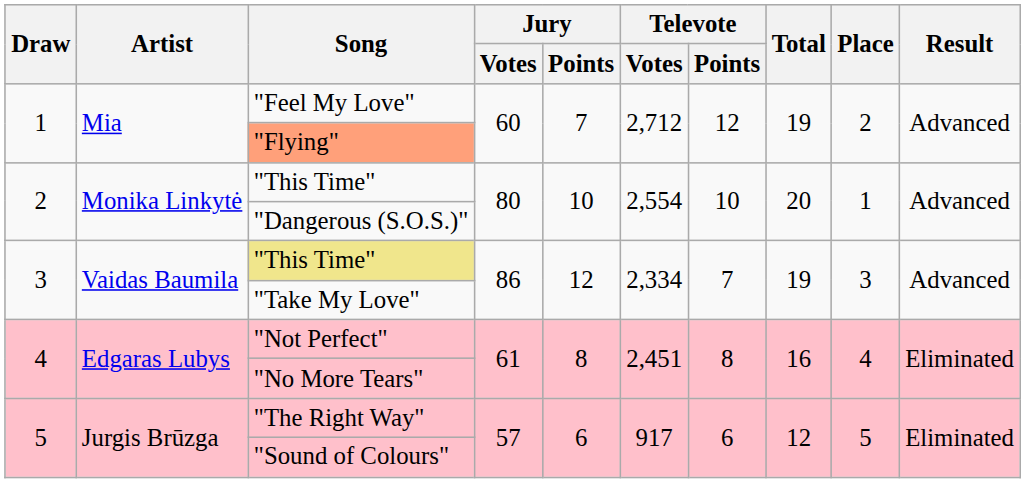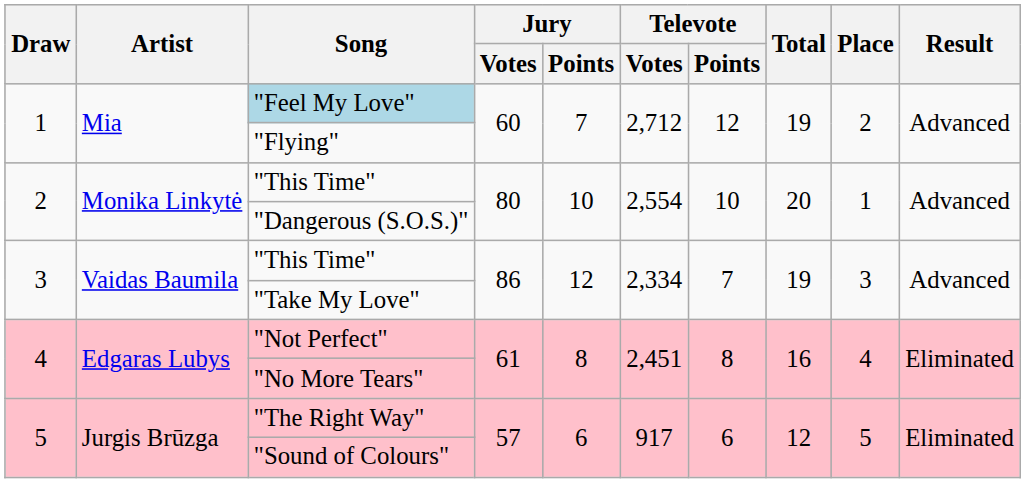(334, 102) no background -> (334, 102) lightblue background
(296, 142) lightsalmon background -> (296, 142) no background
(315, 260) khaki background -> (315, 260) no background
